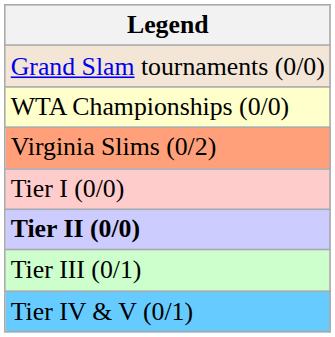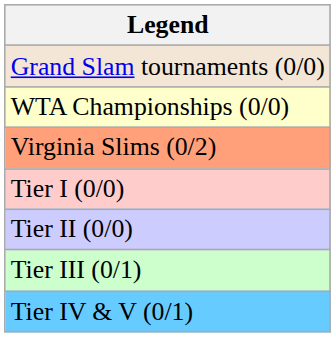(75, 229) bold -> (72, 229) normal
